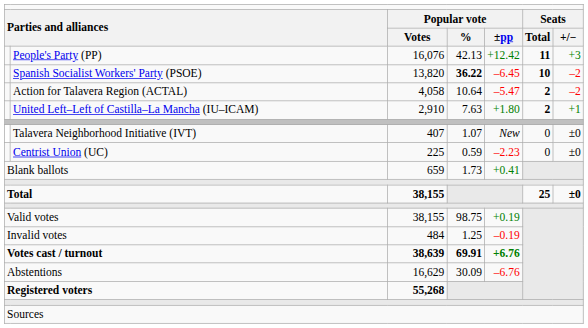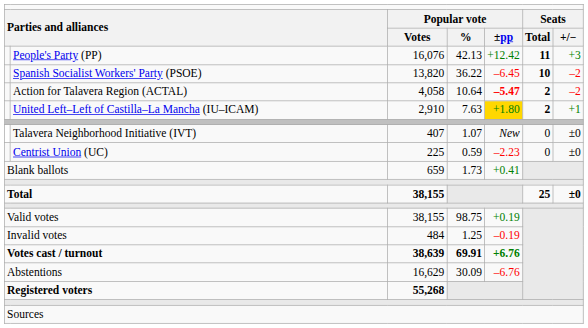(469, 73) bold -> (469, 73) normal
(507, 92) normal -> (507, 92) bold
(506, 110) no background -> (506, 110) gold background
